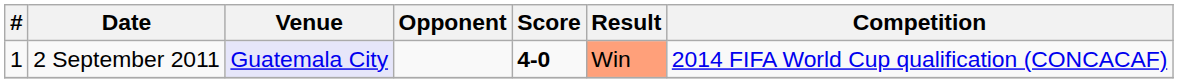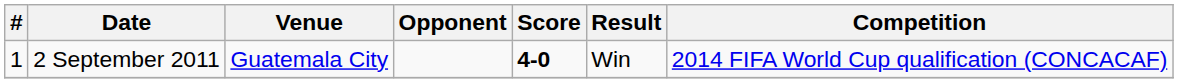(309, 58) lavender background -> (309, 58) no background
(611, 58) lightsalmon background -> (611, 58) no background
